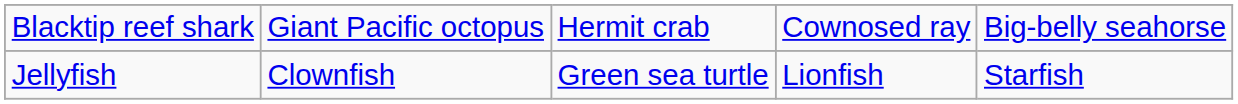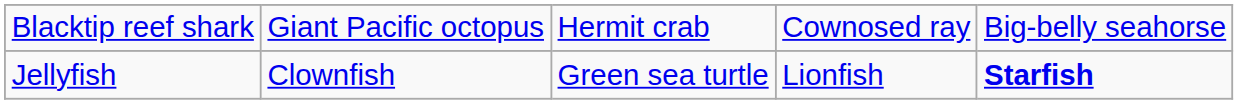(1034, 74) normal -> (1039, 74) bold
